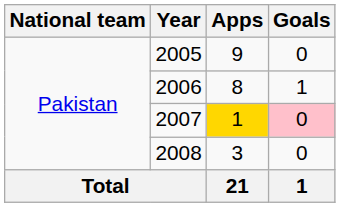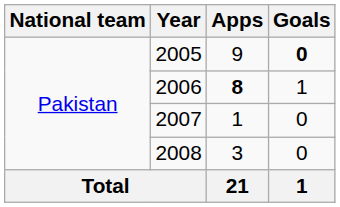(302, 53) normal -> (302, 53) bold
(237, 86) normal -> (237, 86) bold
(237, 119) gold background -> (237, 119) no background
(302, 119) pink background -> (302, 119) no background
